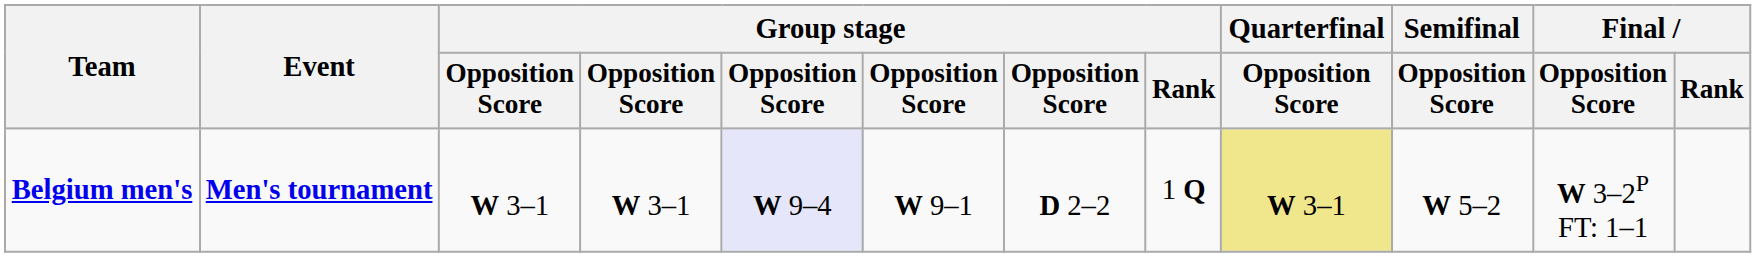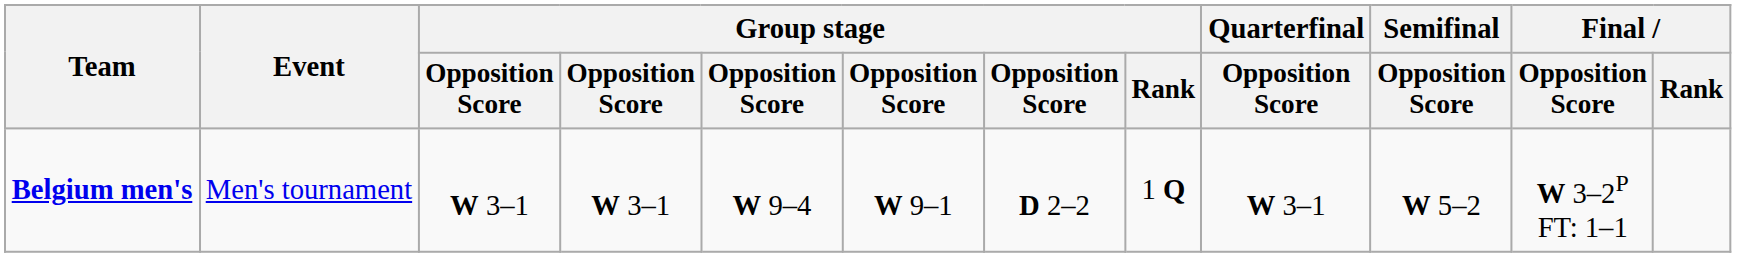(319, 189) bold -> (309, 189) normal
(792, 206) lavender background -> (772, 206) no background
(1306, 206) khaki background -> (1286, 206) no background
